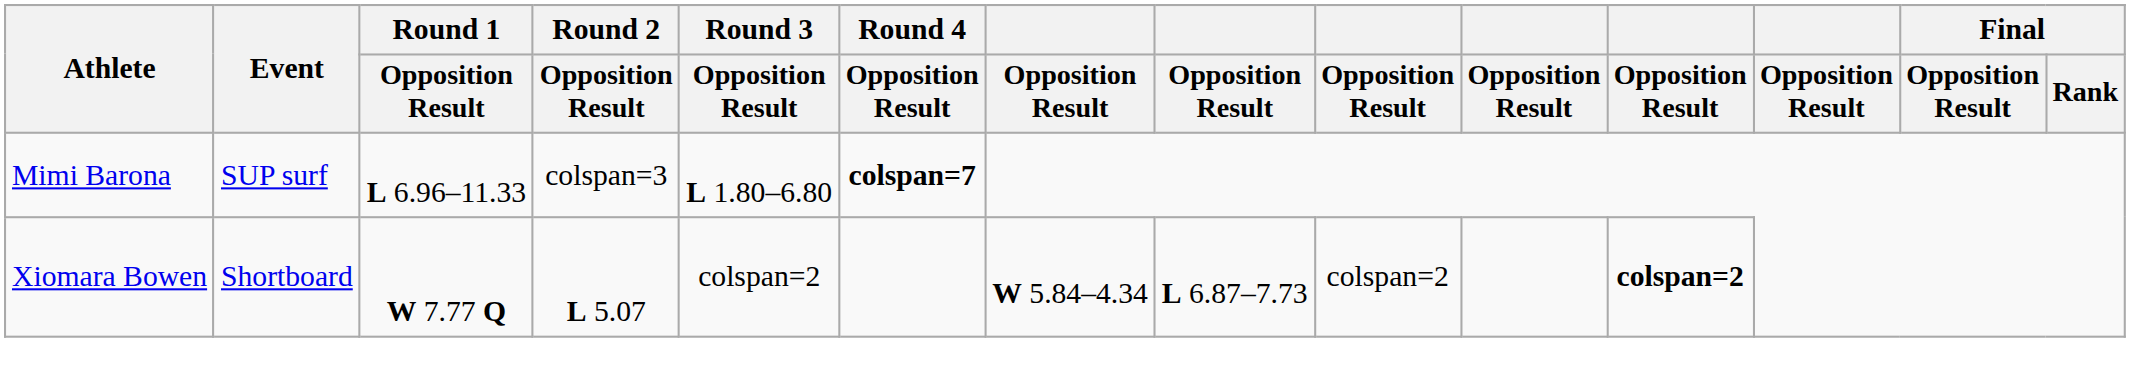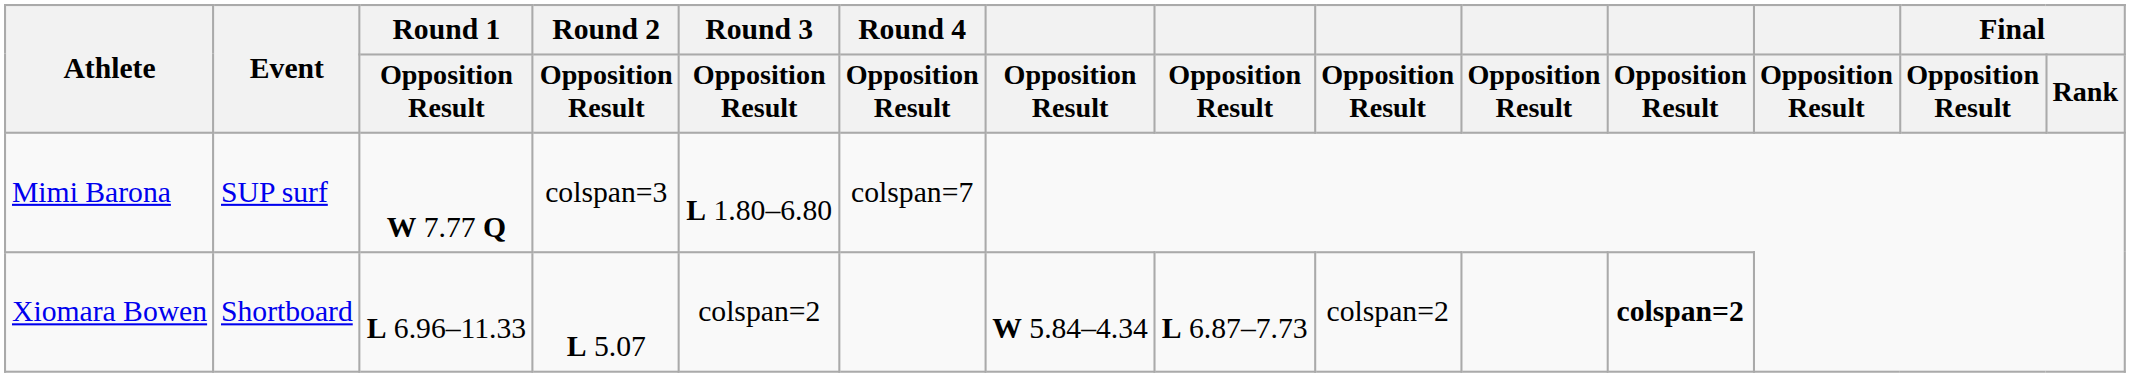(446, 192) L 6.96–11.33 -> (446, 227) W 7.77 Q
(912, 175) bold -> (912, 192) normal
(446, 311) W 7.77 Q -> (446, 329) L 6.96–11.33
